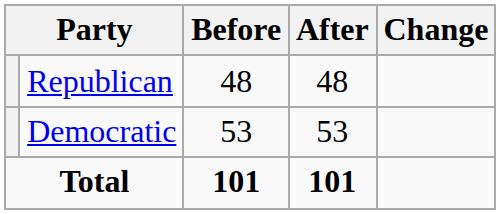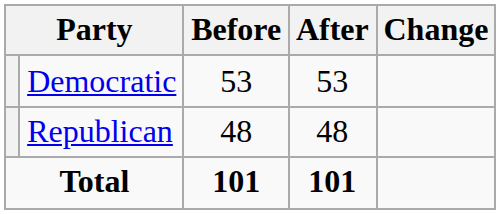rows swapped: (102, 131) <-> (100, 80)
